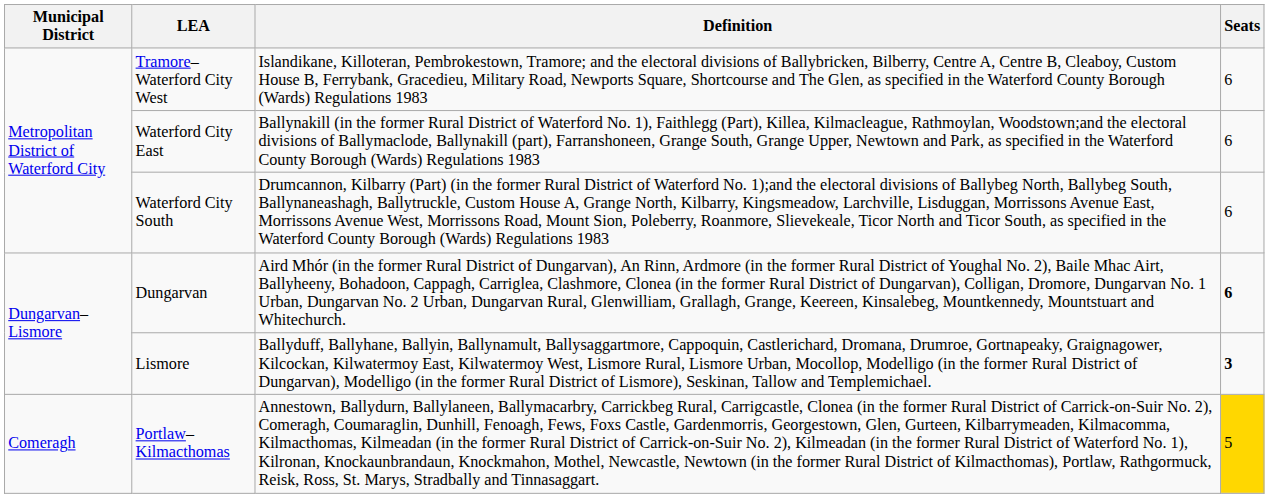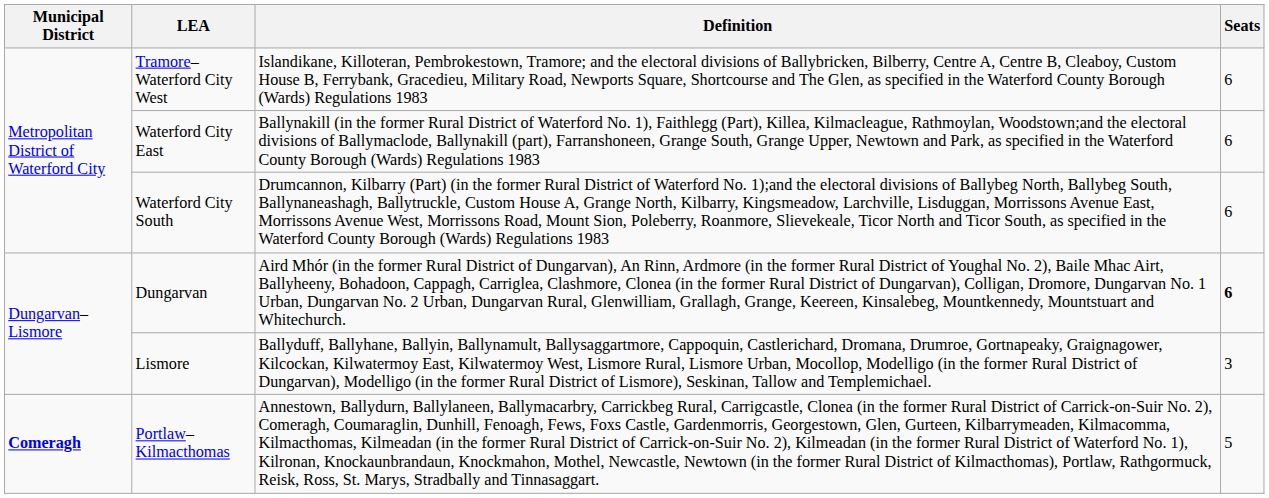(1228, 363) bold -> (1228, 363) normal
(42, 443) normal -> (45, 443) bold
(1228, 443) gold background -> (1228, 443) no background
